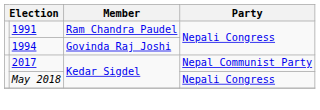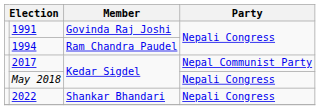(122, 30) Ram Chandra Paudel -> (119, 30) Govinda Raj Joshi
(119, 46) Govinda Raj Joshi -> (122, 46) Ram Chandra Paudel
+ row: (24, 96)
